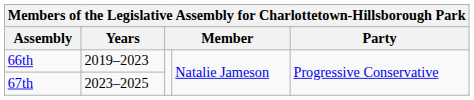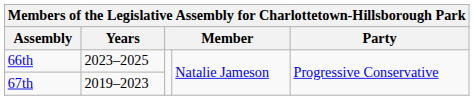(116, 60) 2019–2023 -> (116, 60) 2023–2025
(116, 83) 2023–2025 -> (116, 83) 2019–2023
